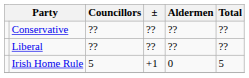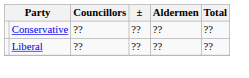- row: (47, 64)
